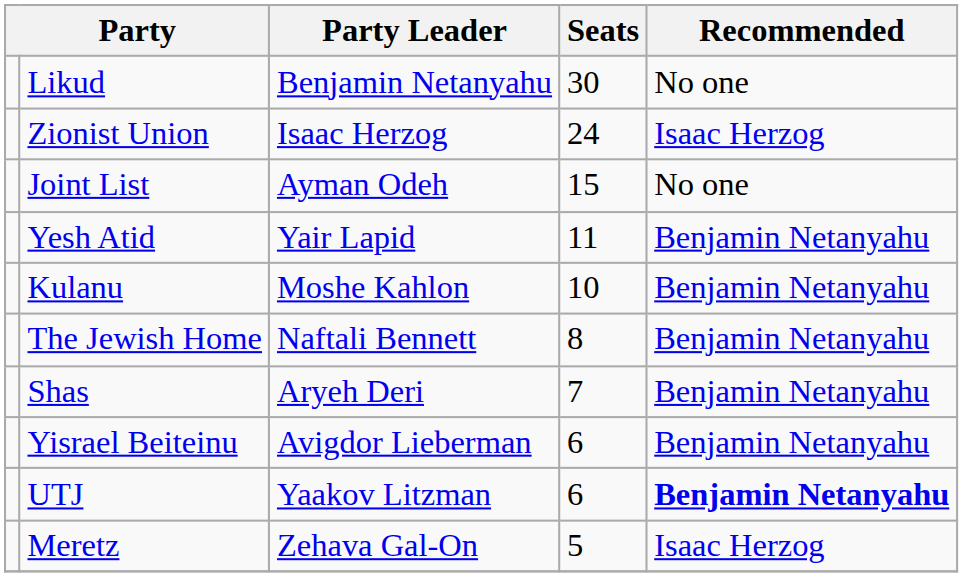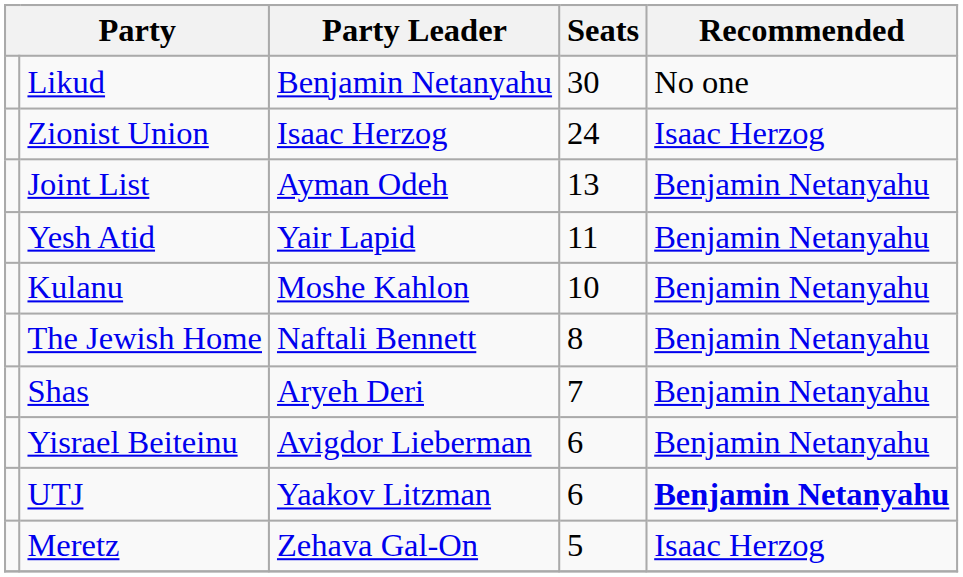(583, 184) 15 -> (583, 184) 13
(702, 184) No one -> (792, 184) Benjamin Netanyahu
